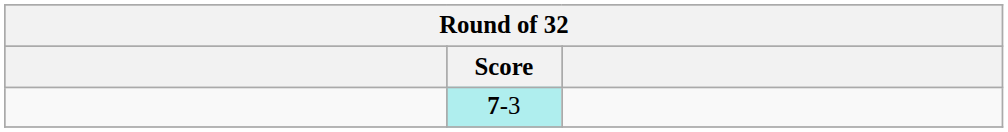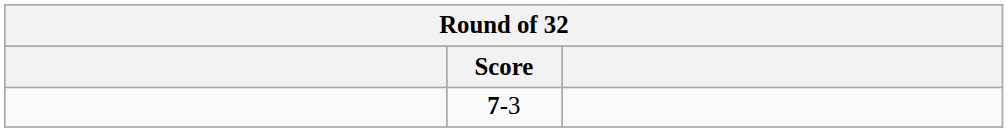(504, 107) paleturquoise background -> (504, 107) no background
